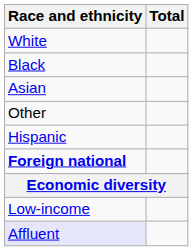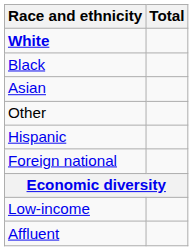(27, 40) normal -> (29, 40) bold
(67, 161) bold -> (62, 161) normal
(34, 233) lavender background -> (34, 233) no background
